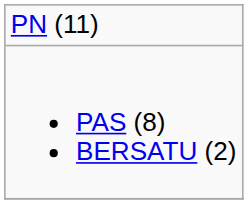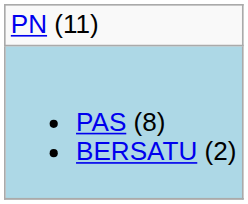(124, 137) no background -> (124, 137) lightblue background
